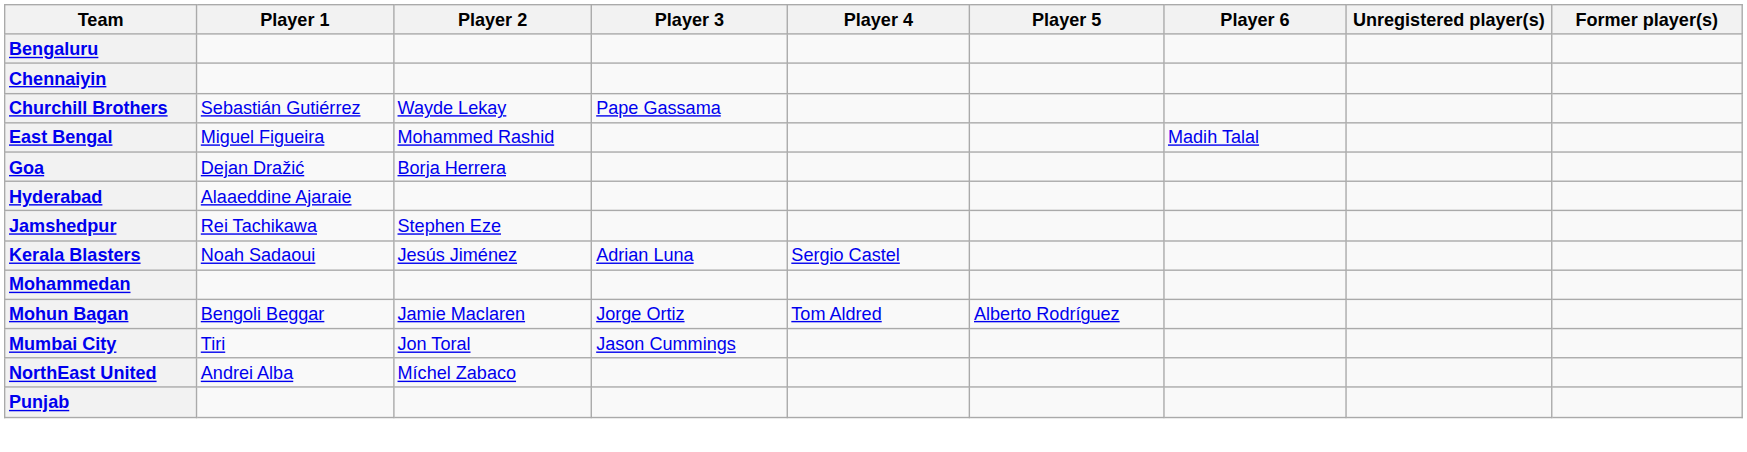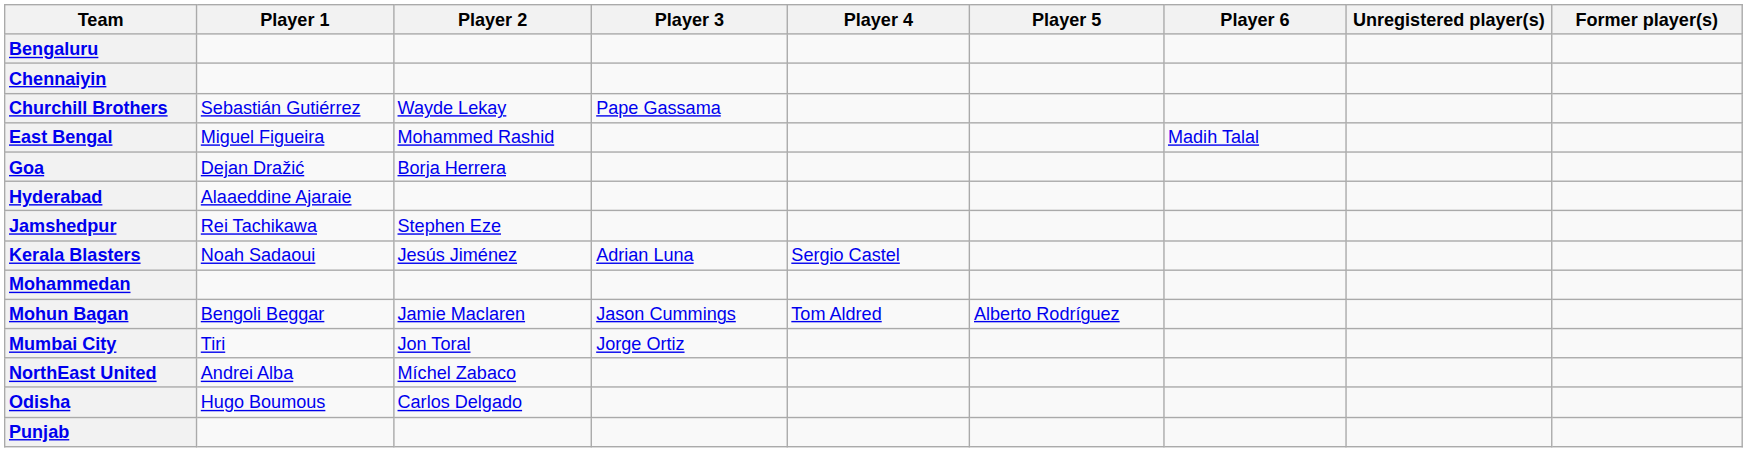(640, 314) Jorge Ortiz -> (666, 314) Jason Cummings
(666, 343) Jason Cummings -> (640, 343) Jorge Ortiz
+ row: (40, 402)
